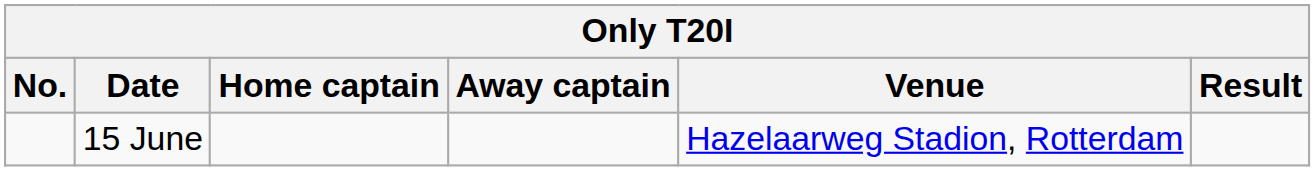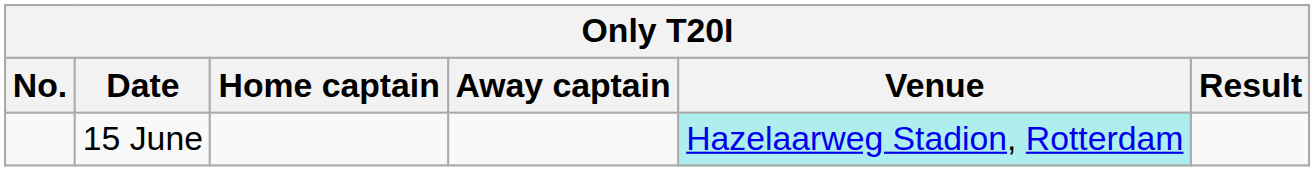(935, 138) no background -> (935, 138) paleturquoise background
